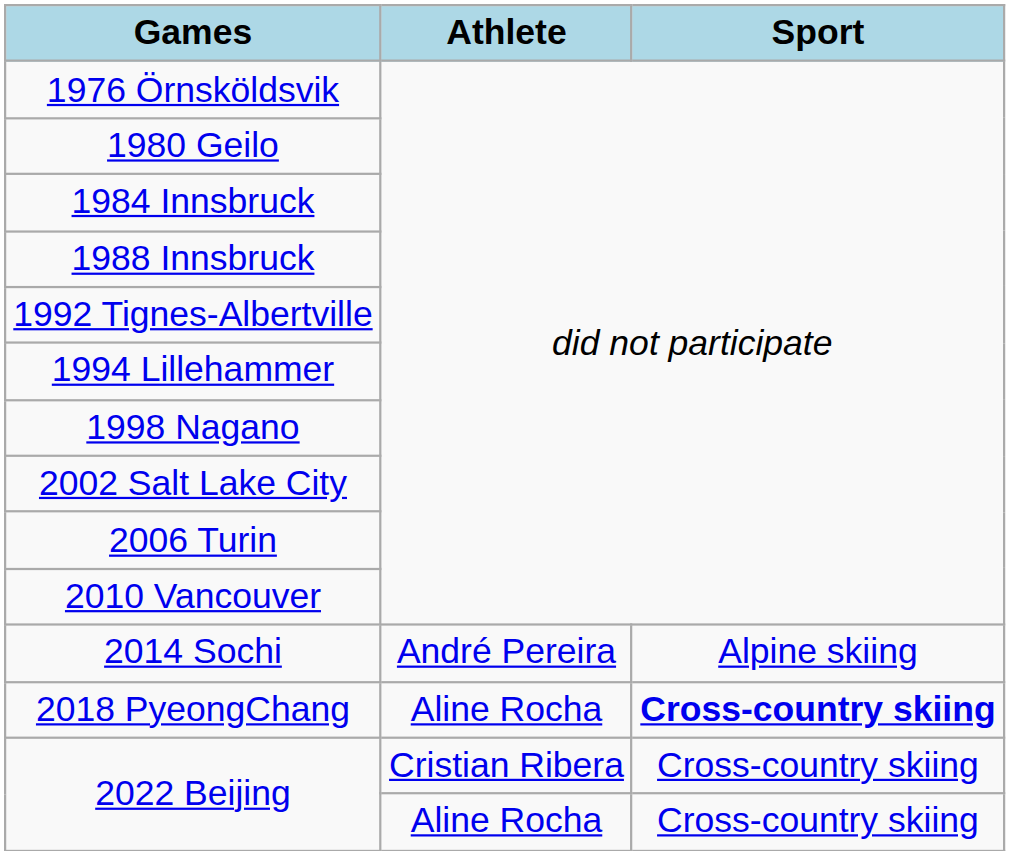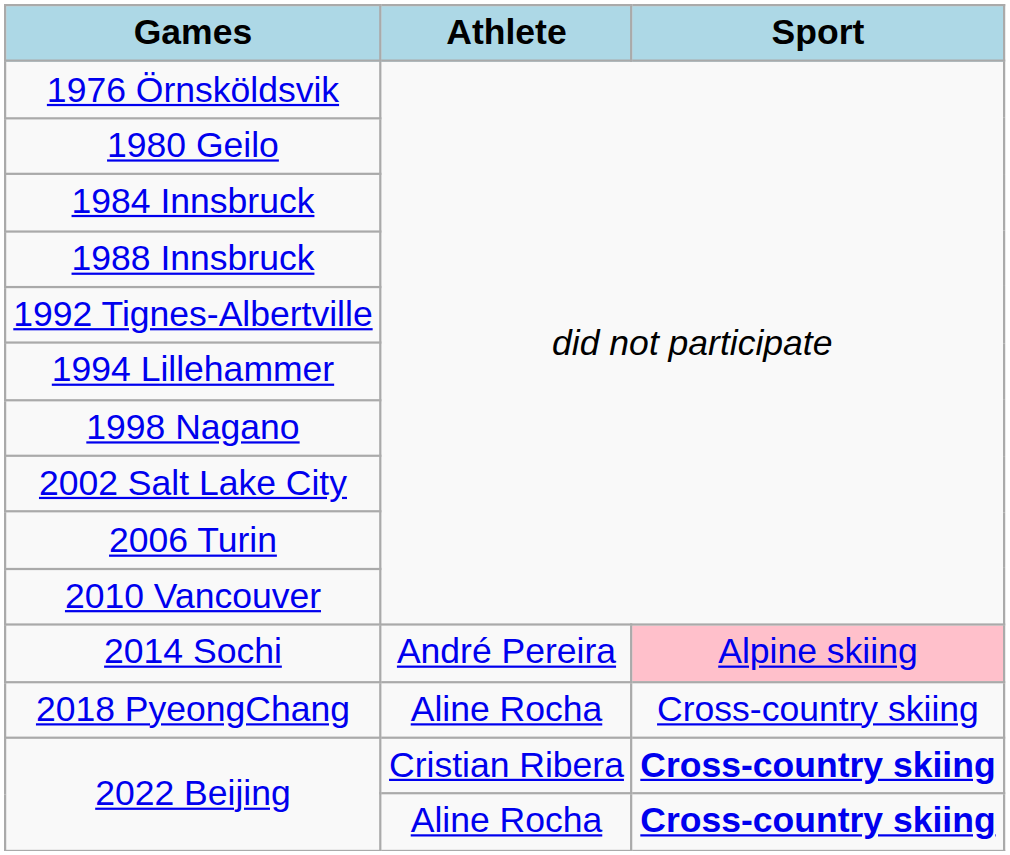(818, 652) no background -> (818, 652) pink background
(818, 708) bold -> (818, 708) normal
(818, 764) normal -> (818, 764) bold
(818, 821) normal -> (818, 821) bold
